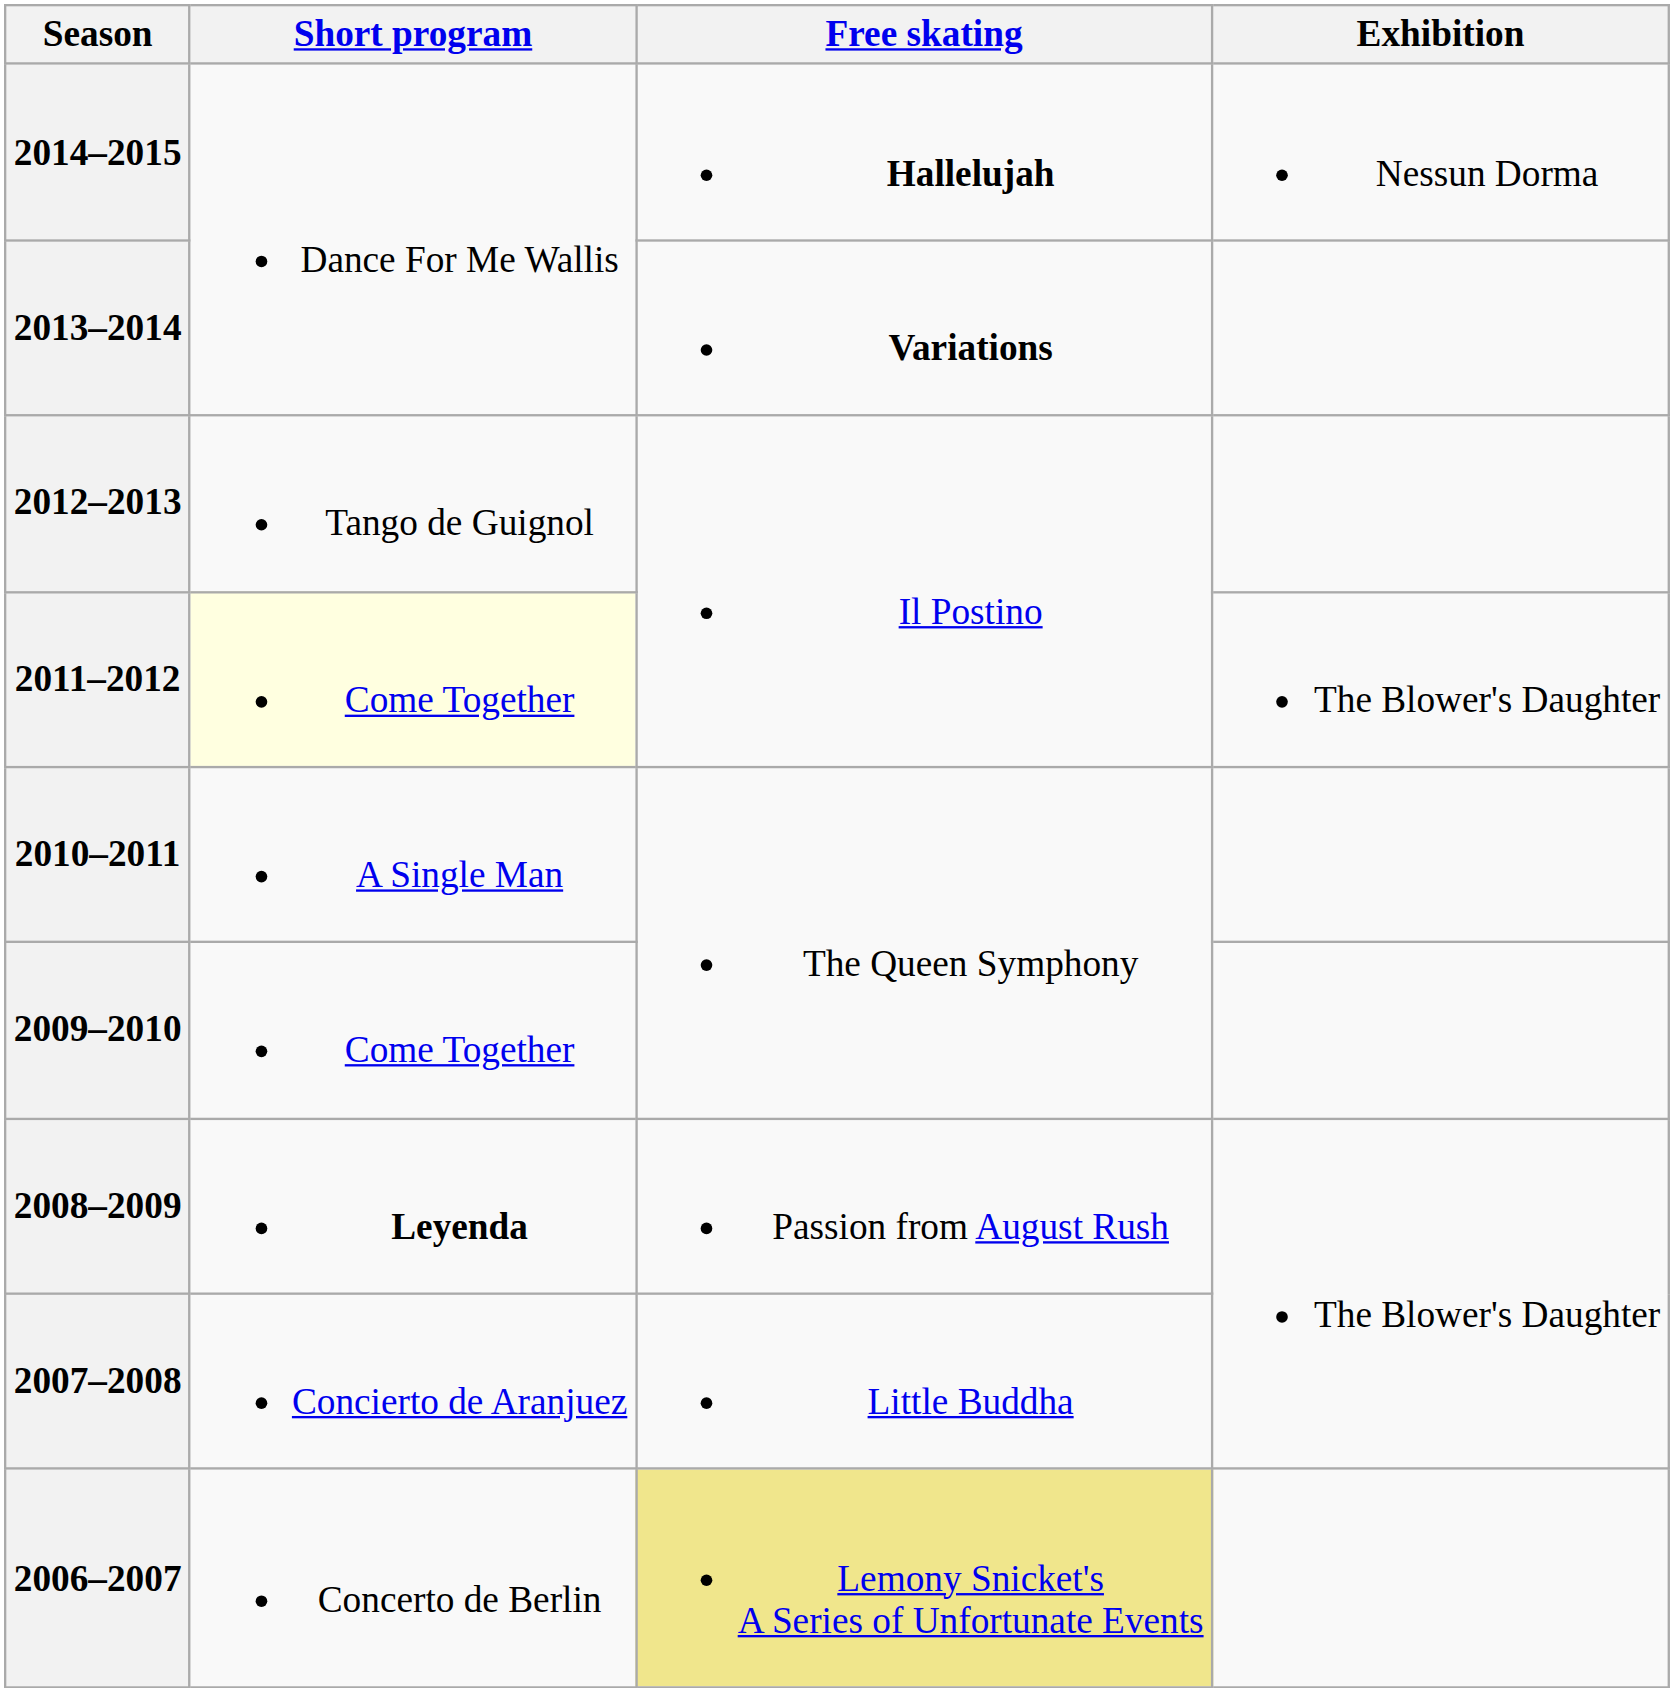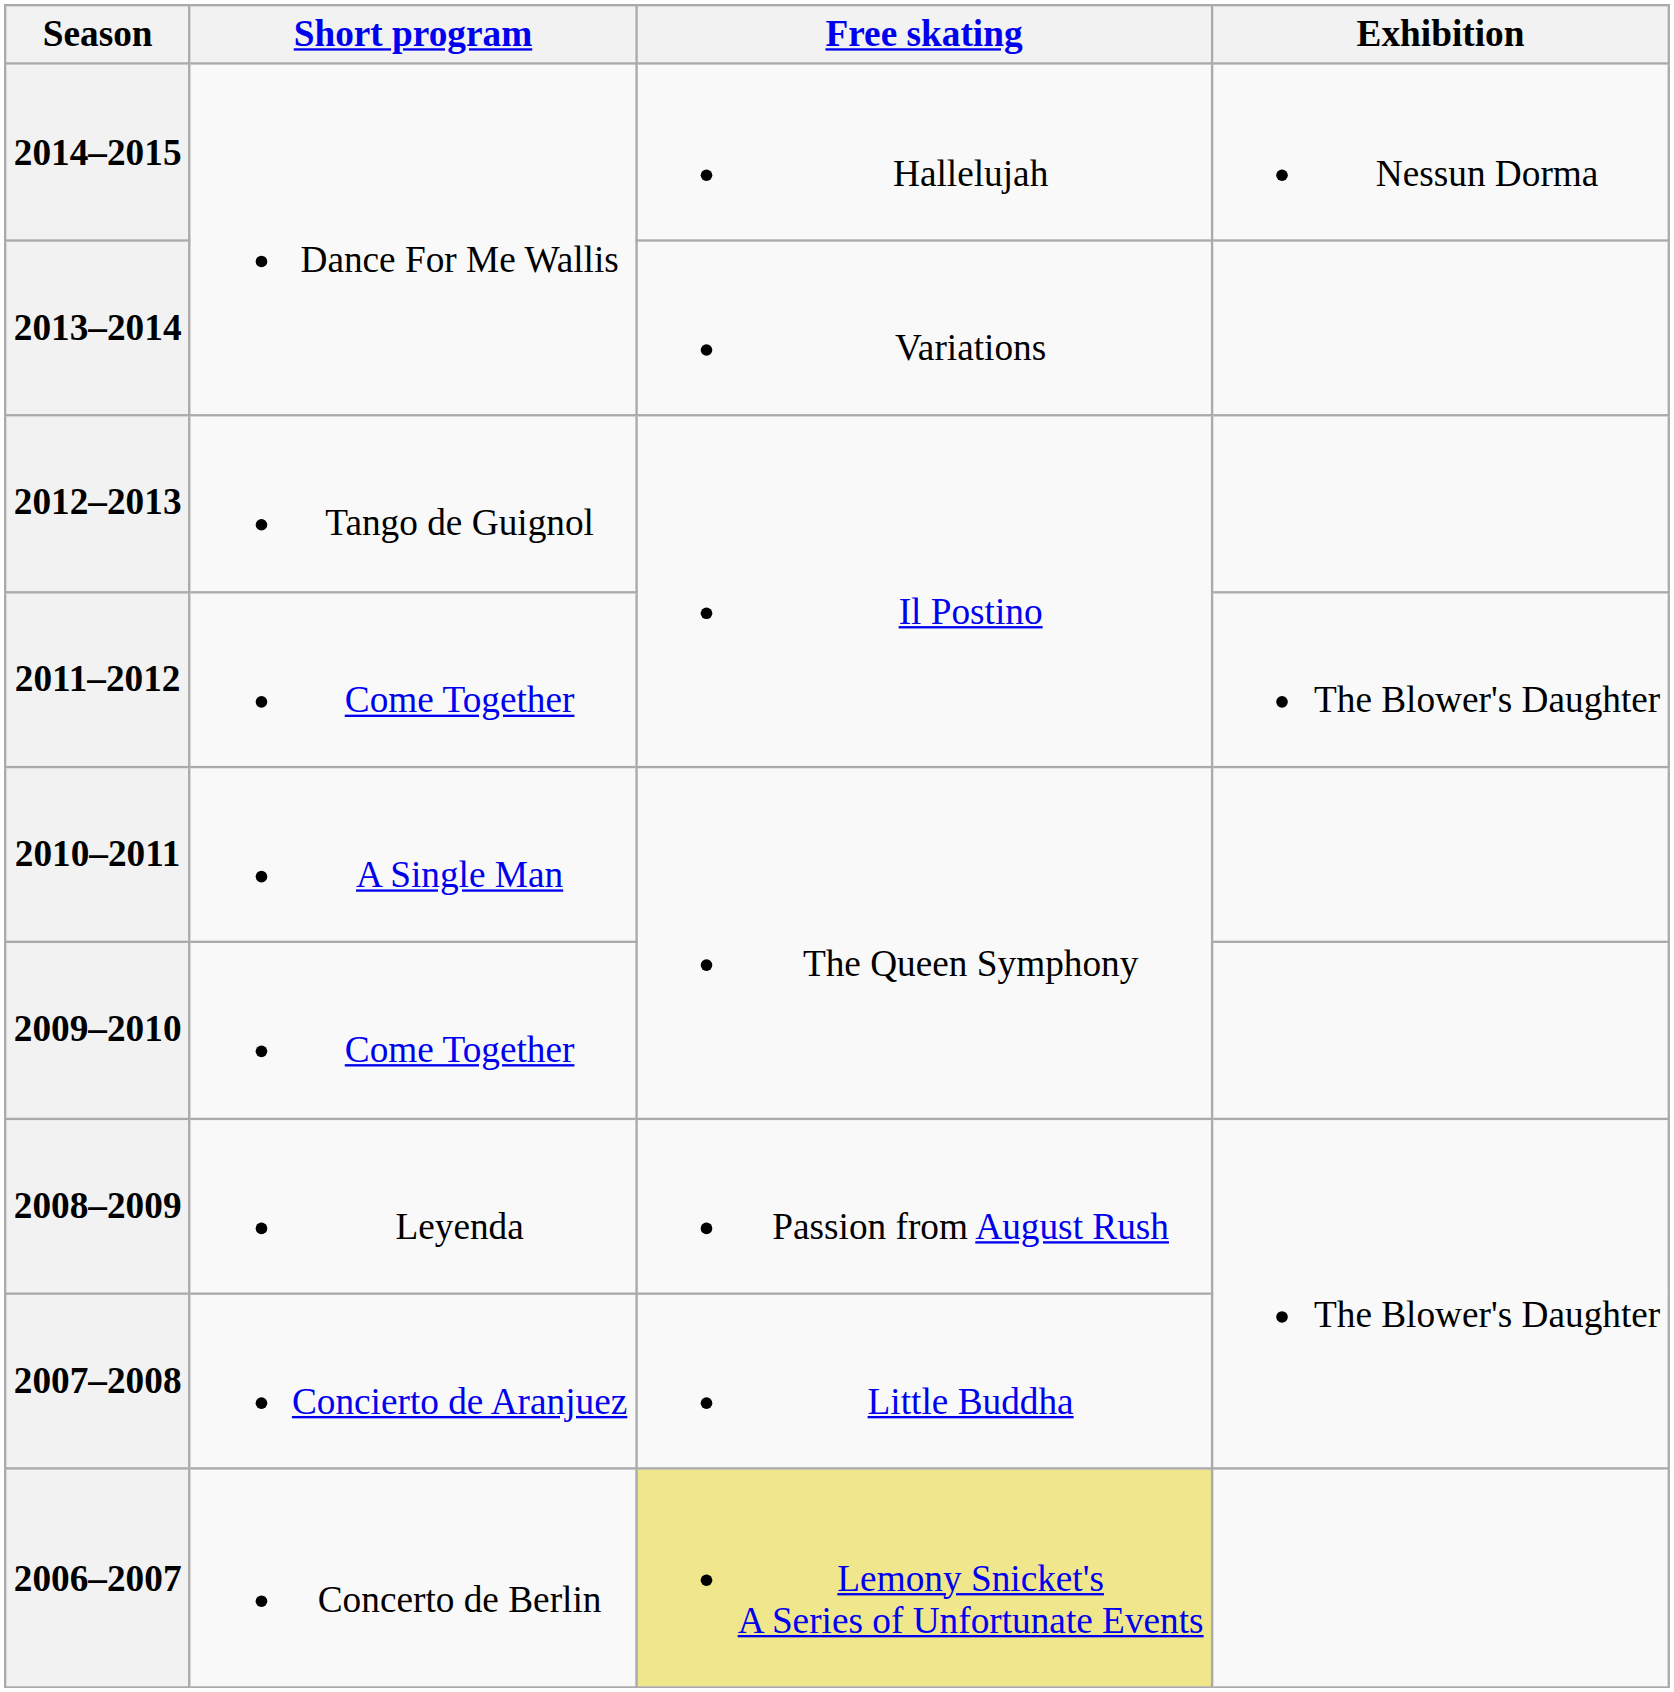(924, 173) bold -> (924, 173) normal
(924, 349) bold -> (924, 349) normal
(413, 700) lightyellow background -> (413, 700) no background
(413, 1227) bold -> (413, 1227) normal
